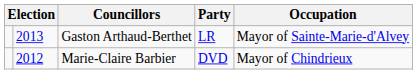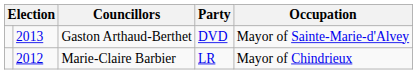(207, 36) LR -> (213, 36) DVD
(213, 58) DVD -> (207, 58) LR
